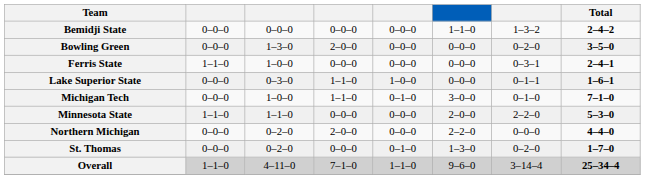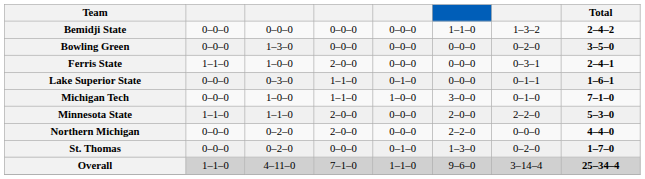(343, 47) 2–0–0 -> (343, 47) 0–0–0
(343, 64) 0–0–0 -> (343, 64) 2–0–0
(403, 81) 1–0–0 -> (403, 81) 0–1–0
(403, 98) 0–1–0 -> (403, 98) 1–0–0
(343, 115) 0–0–0 -> (343, 115) 2–0–0
